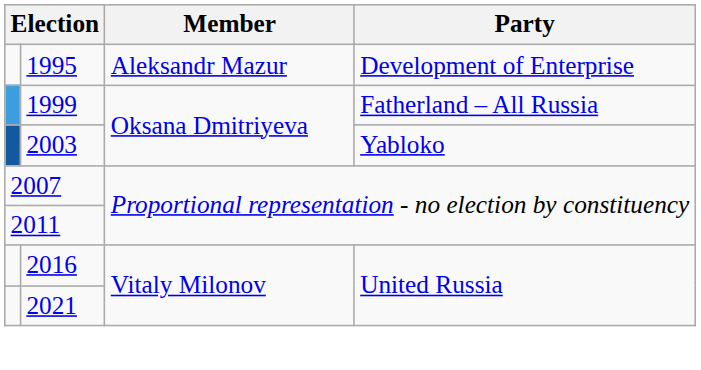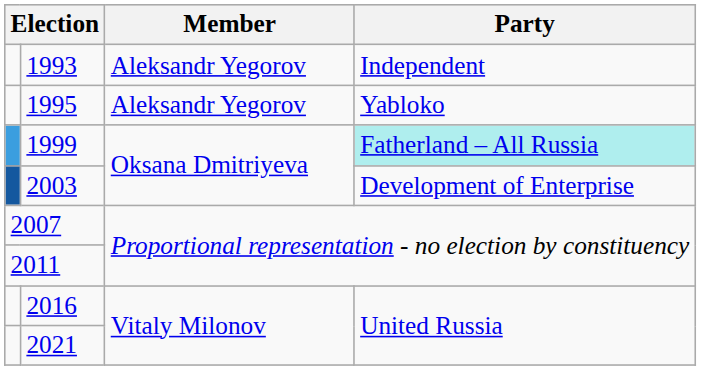+ row: (52, 64)
(199, 64) Aleksandr Mazur -> (208, 104) Aleksandr Yegorov
(497, 64) Development of Enterprise -> (402, 104) Yabloko
(479, 104) no background -> (479, 144) paleturquoise background
(402, 144) Yabloko -> (497, 184) Development of Enterprise
